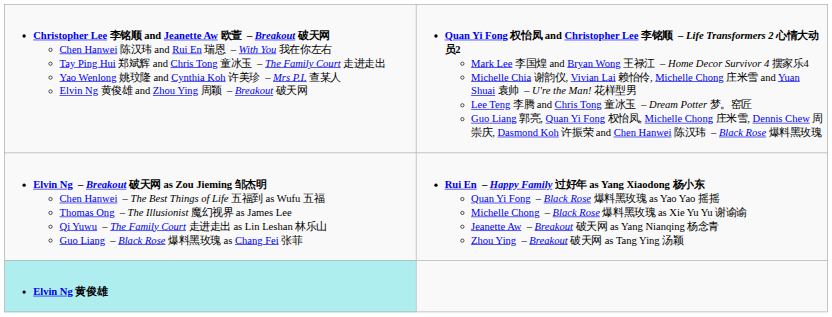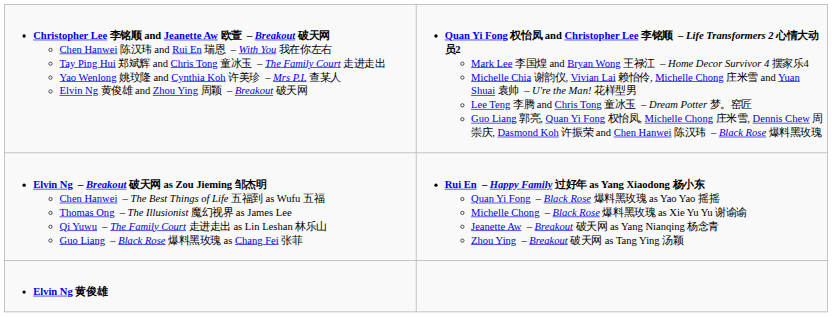(210, 292) paleturquoise background -> (210, 292) no background
